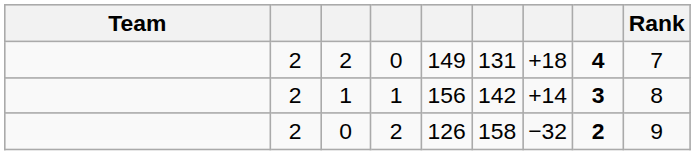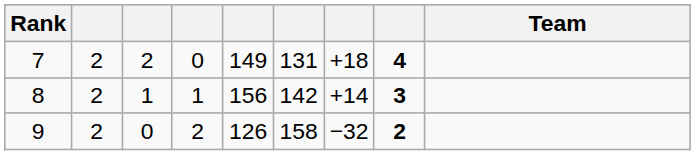columns swapped: (137, 23) <-> (657, 23)
